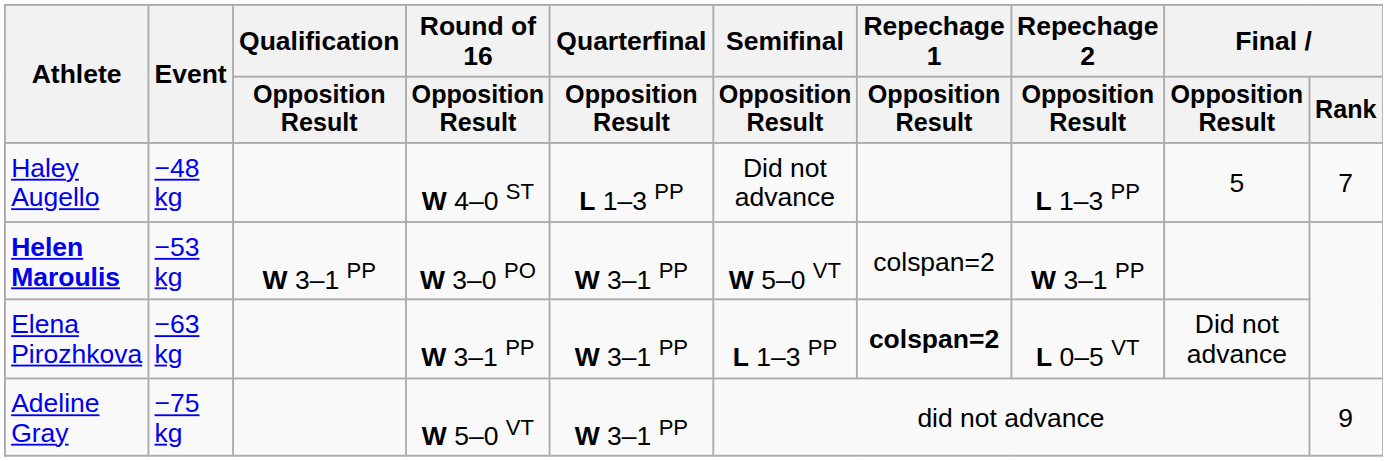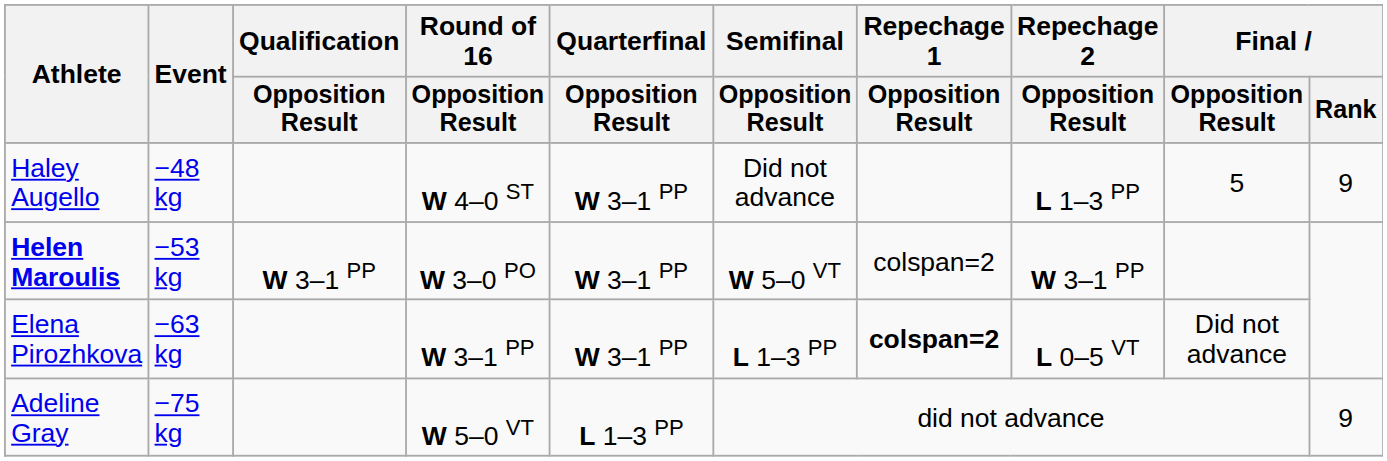(631, 198) L 1–3 PP -> (631, 198) W 3–1 PP
(1346, 183) 7 -> (1346, 183) 9
(631, 432) W 3–1 PP -> (631, 432) L 1–3 PP
